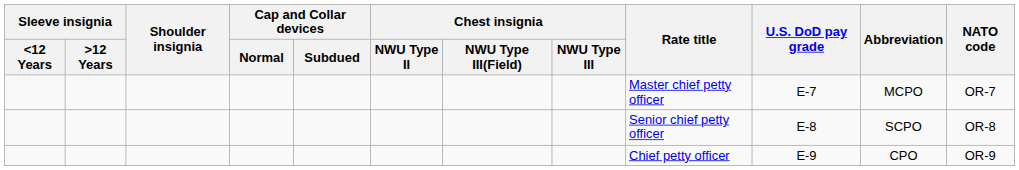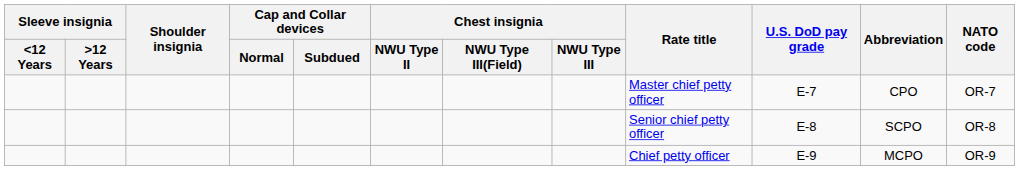(903, 92) MCPO -> (903, 92) CPO
(903, 155) CPO -> (903, 155) MCPO
